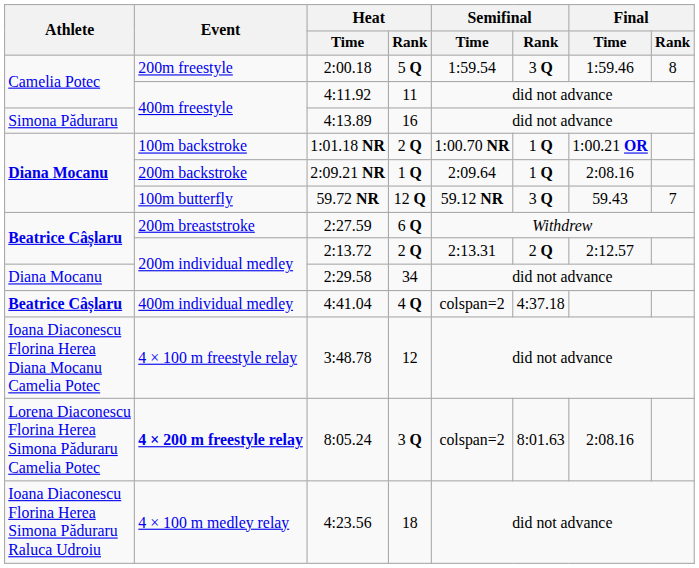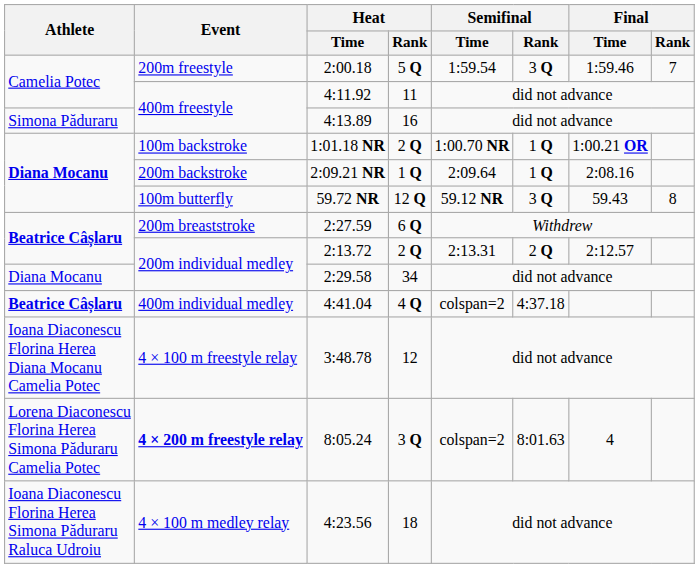(673, 68) 8 -> (673, 68) 7
(673, 199) 7 -> (673, 199) 8
(610, 440) 2:08.16 -> (610, 440) 4
